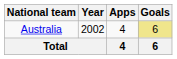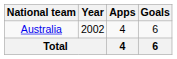(155, 29) khaki background -> (155, 29) no background
